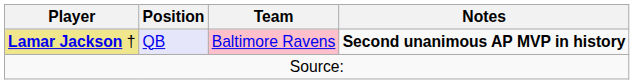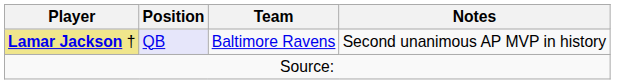(274, 41) pink background -> (274, 41) no background
(484, 41) bold -> (474, 41) normal
